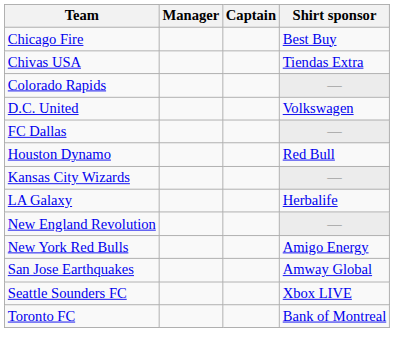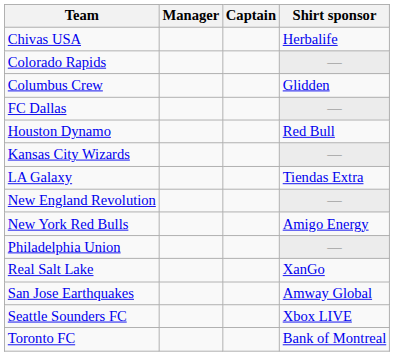- row: (46, 39)
(323, 62) Tiendas Extra -> (310, 39) Herbalife
+ row: (55, 85)
- row: (43, 108)
(310, 200) Herbalife -> (323, 177) Tiendas Extra
+ row: (64, 246)
+ row: (51, 270)
